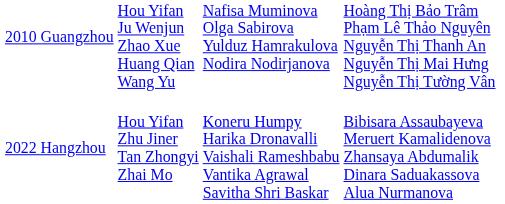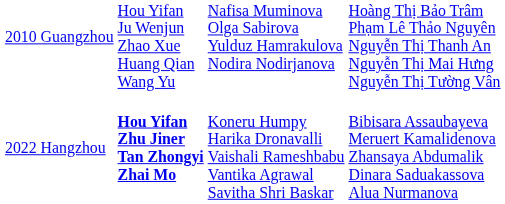(158, 148) normal -> (161, 148) bold
